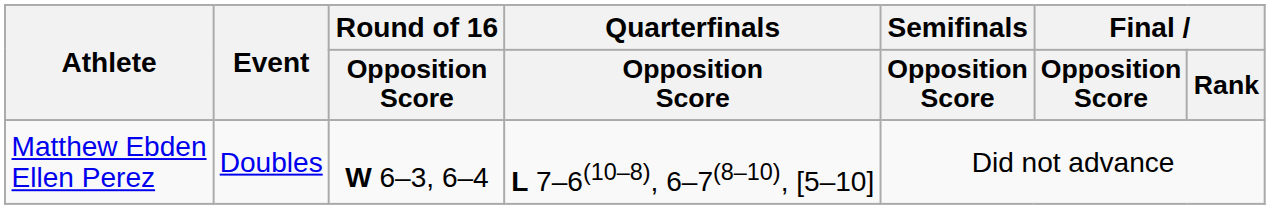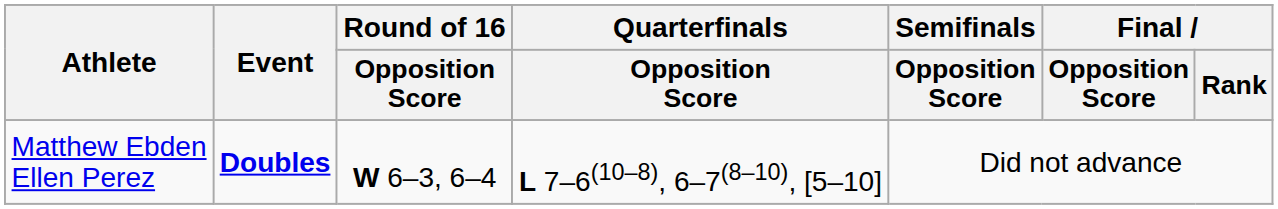(271, 162) normal -> (275, 162) bold
